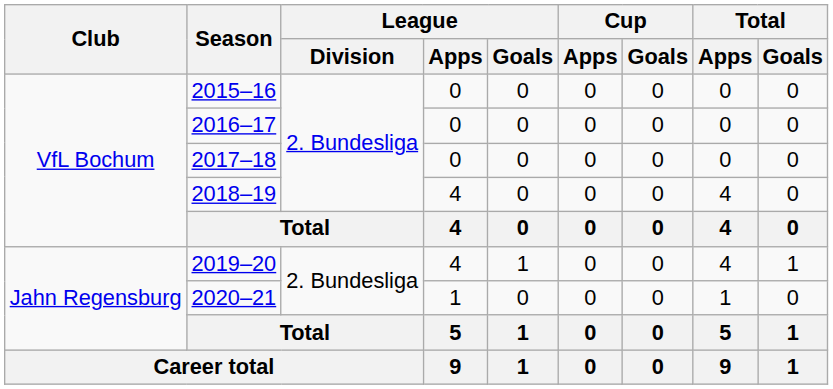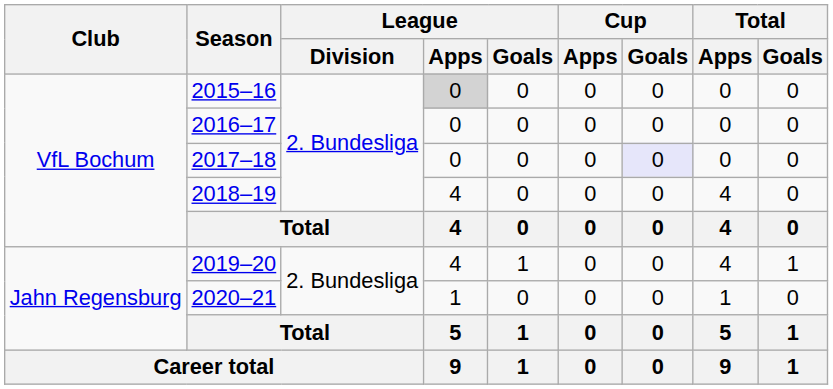(455, 90) no background -> (455, 90) lightgrey background
(658, 159) no background -> (658, 159) lavender background
